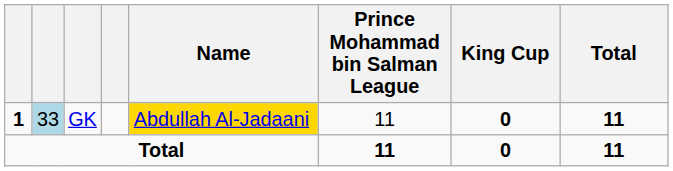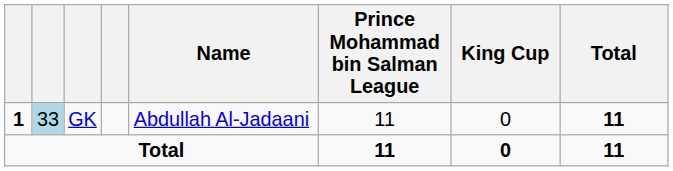(221, 118) gold background -> (221, 118) no background
(505, 118) bold -> (505, 118) normal
